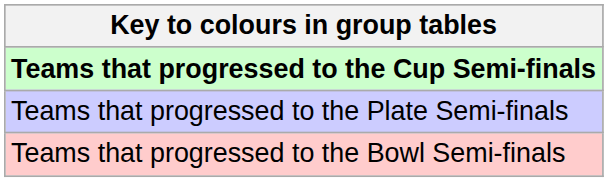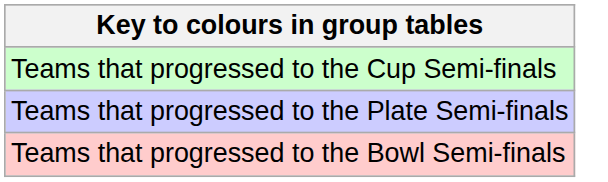(304, 68) bold -> (284, 68) normal
